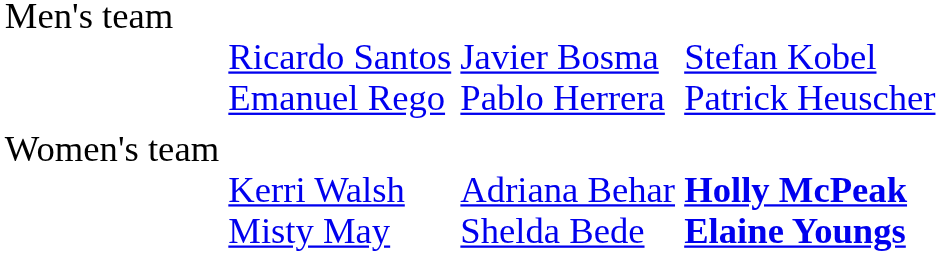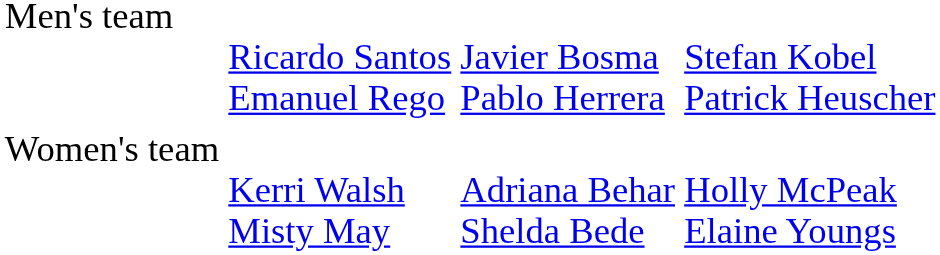(796, 210) bold -> (791, 210) normal
